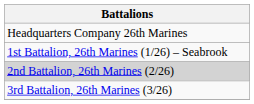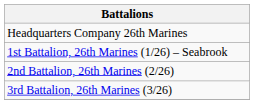(91, 71) lightgrey background -> (91, 71) no background
